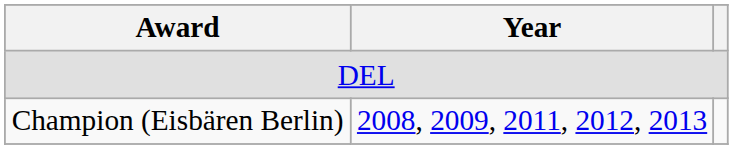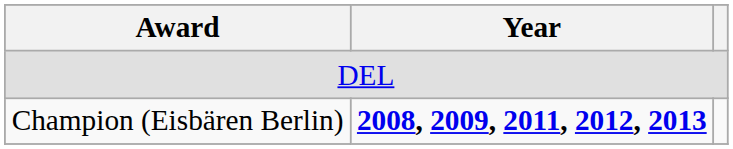(532, 120) normal -> (532, 120) bold
